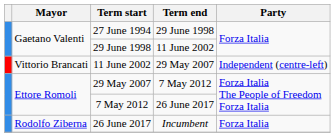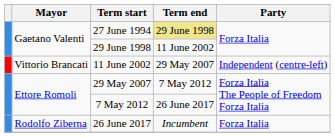(185, 30) no background -> (185, 30) khaki background
